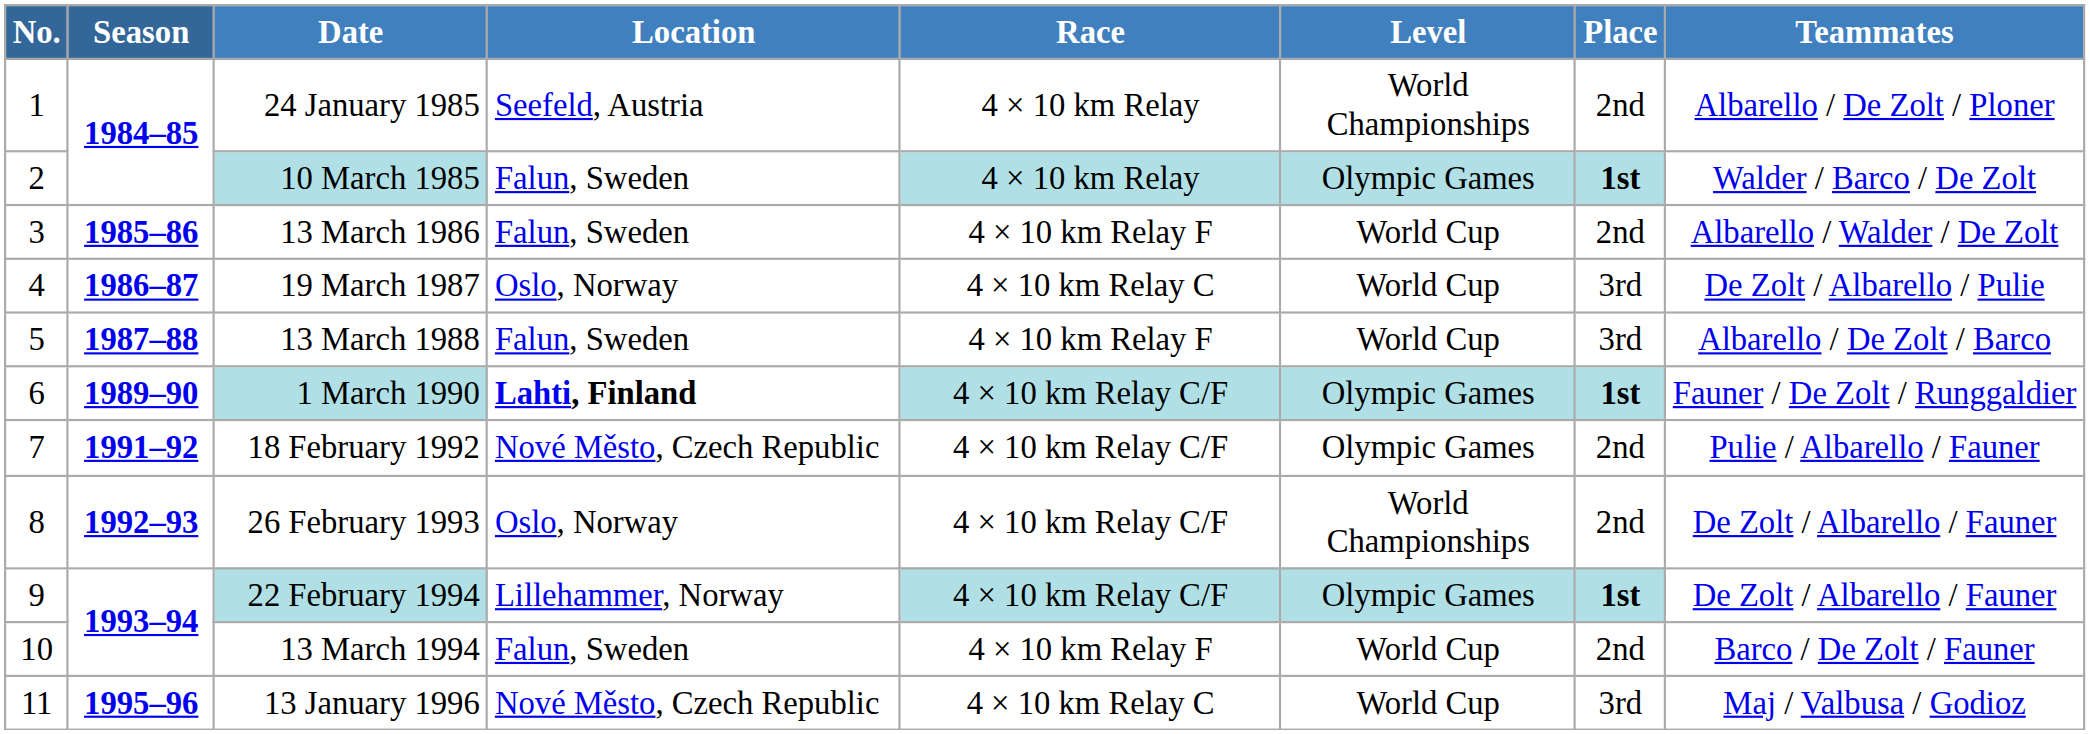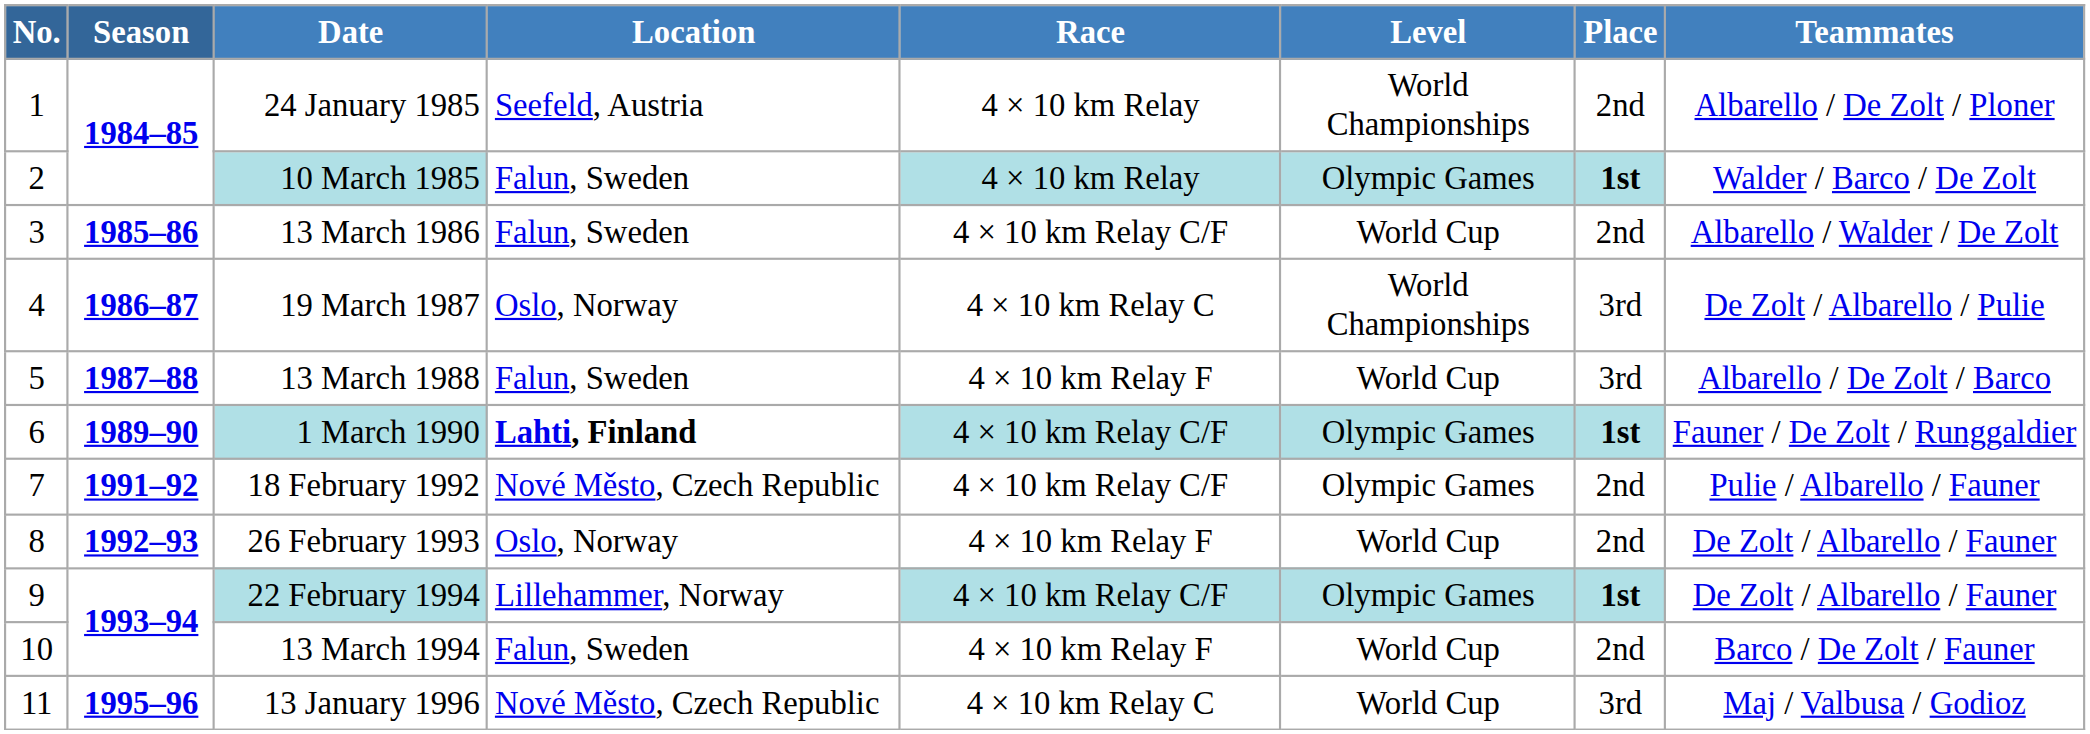(1091, 231) 4 × 10 km Relay F -> (1091, 231) 4 × 10 km Relay C/F
(1428, 285) World Cup -> (1428, 305) World Championships
(1091, 520) 4 × 10 km Relay C/F -> (1091, 540) 4 × 10 km Relay F
(1428, 520) World Championships -> (1428, 540) World Cup
